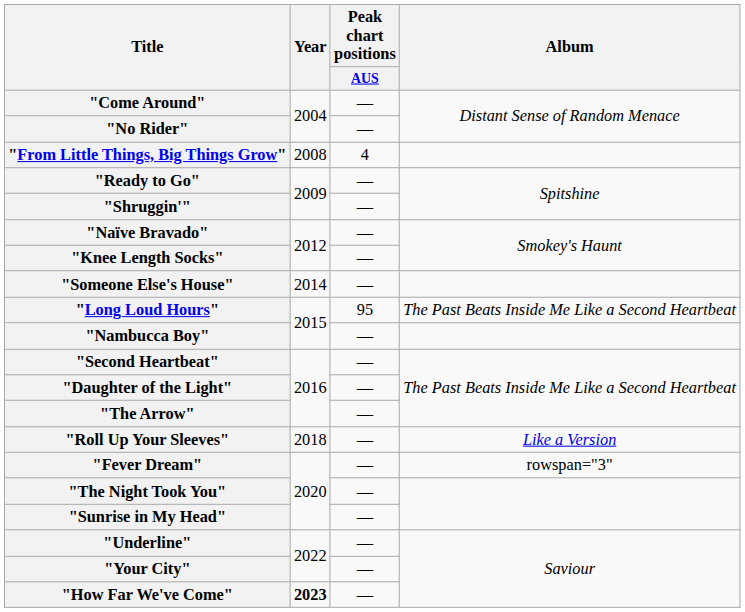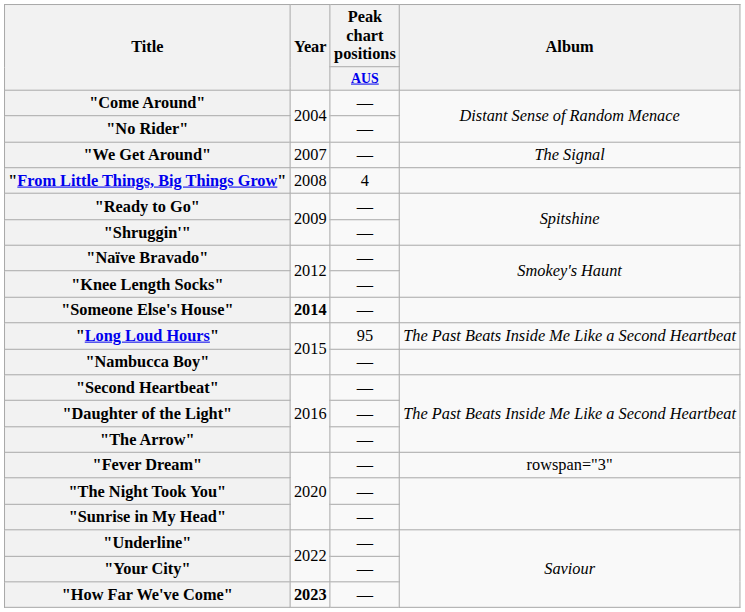+ row: (147, 154)
(310, 284) normal -> (310, 309) bold
- row: (147, 439)
